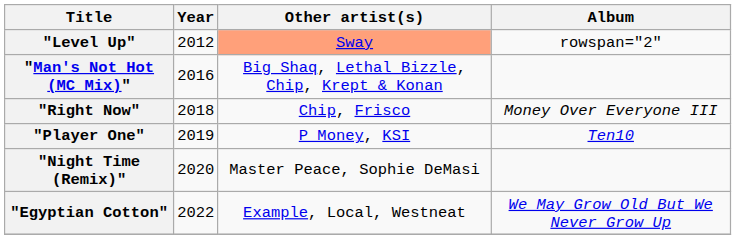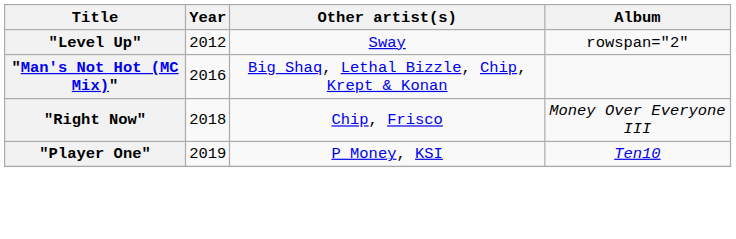(354, 42) lightsalmon background -> (387, 42) no background
- row: (89, 170)
- row: (89, 213)
